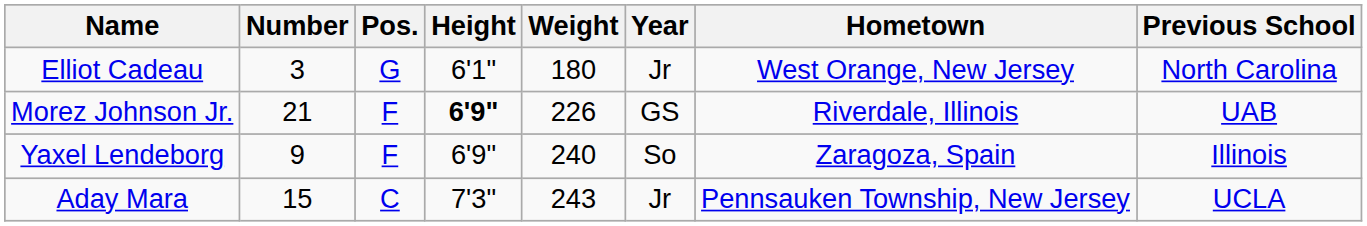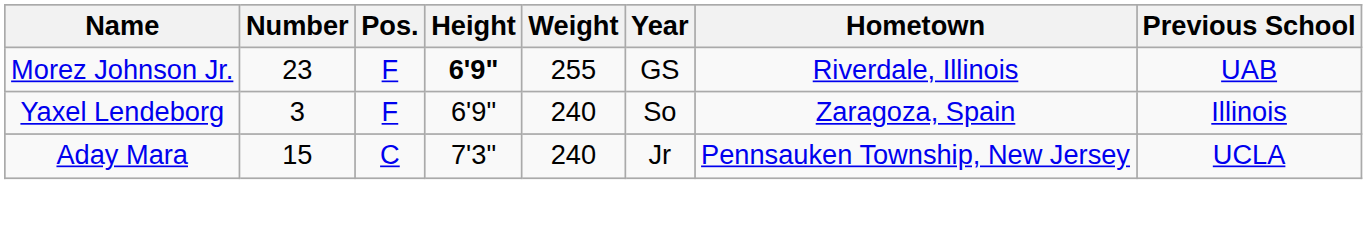- row: (122, 69)
(297, 112) 21 -> (297, 69) 23
(573, 112) 226 -> (573, 69) 255
(297, 155) 9 -> (297, 112) 3
(573, 198) 243 -> (573, 155) 240
